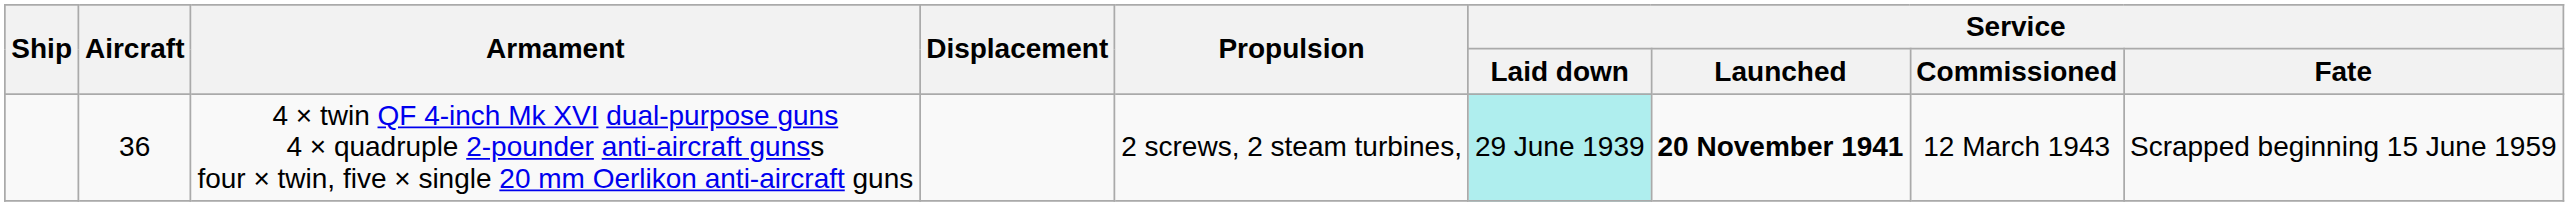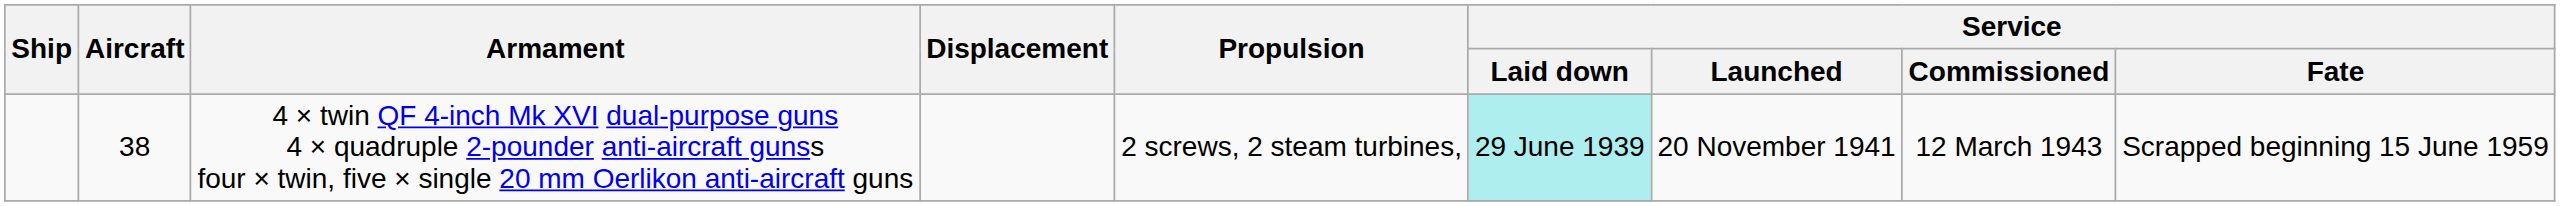(135, 147) 36 -> (135, 147) 38
(1780, 147) bold -> (1777, 147) normal
